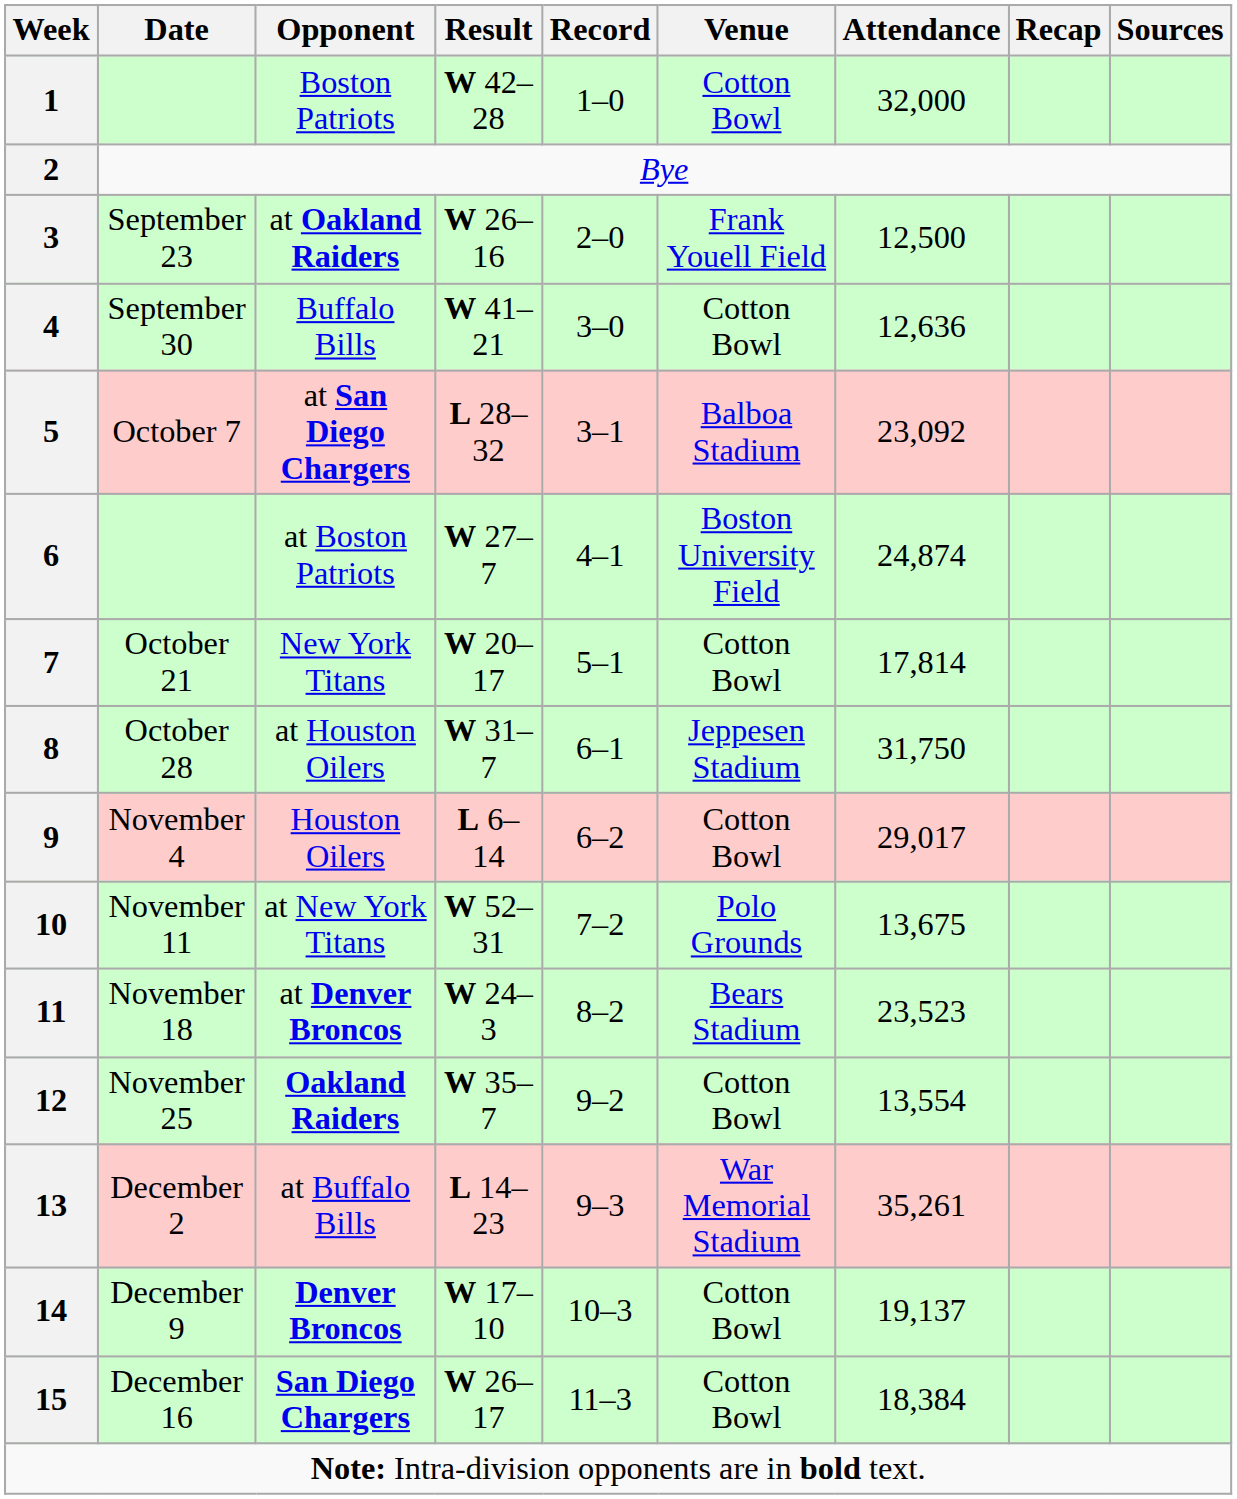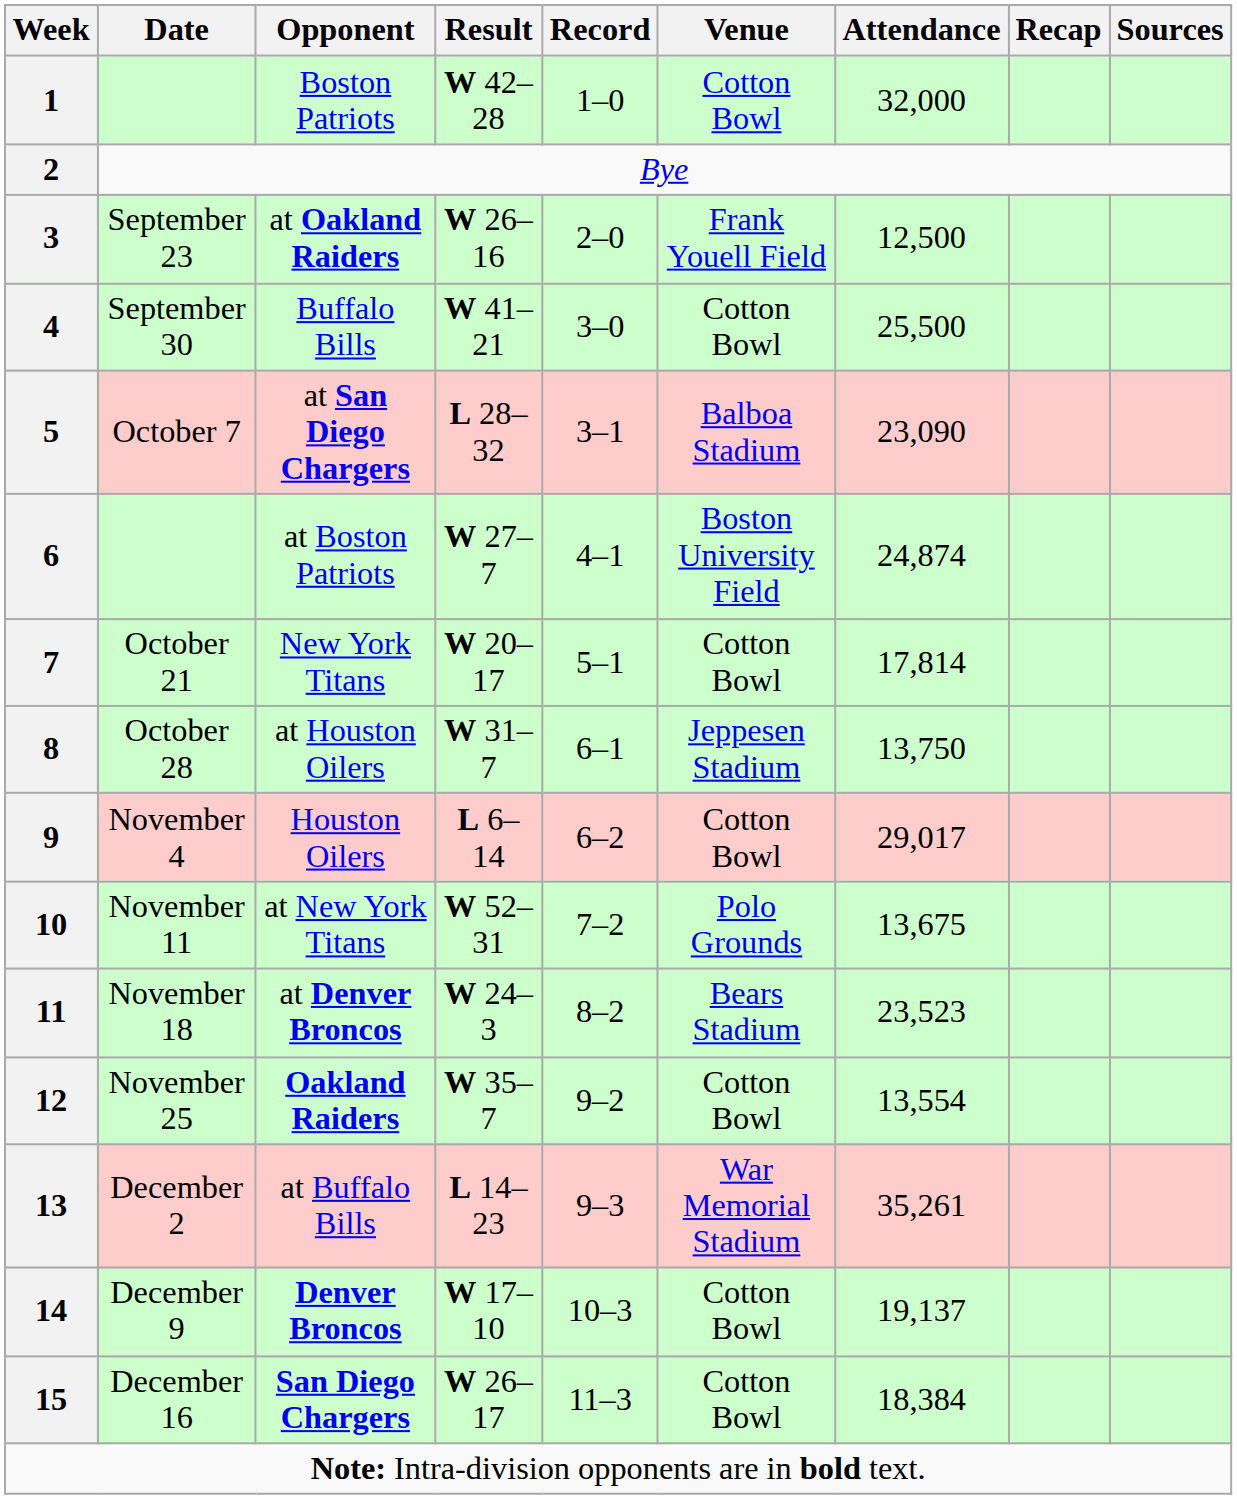(922, 326) 12,636 -> (922, 326) 25,500
(922, 431) 23,092 -> (922, 431) 23,090
(922, 749) 31,750 -> (922, 749) 13,750
